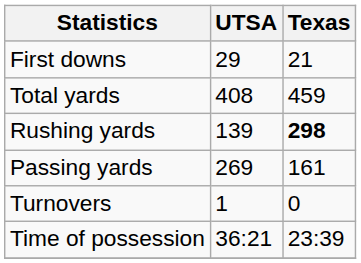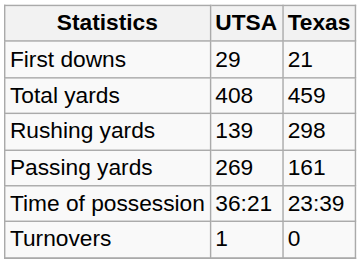(307, 131) bold -> (307, 131) normal
rows swapped: (61, 203) <-> (107, 239)
